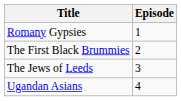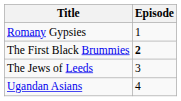(138, 50) normal -> (138, 50) bold
